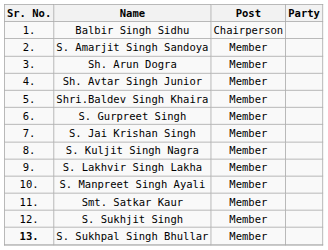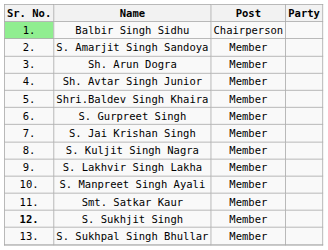(29, 30) no background -> (29, 30) lightgreen background
(29, 219) normal -> (29, 219) bold
(29, 236) bold -> (29, 236) normal
